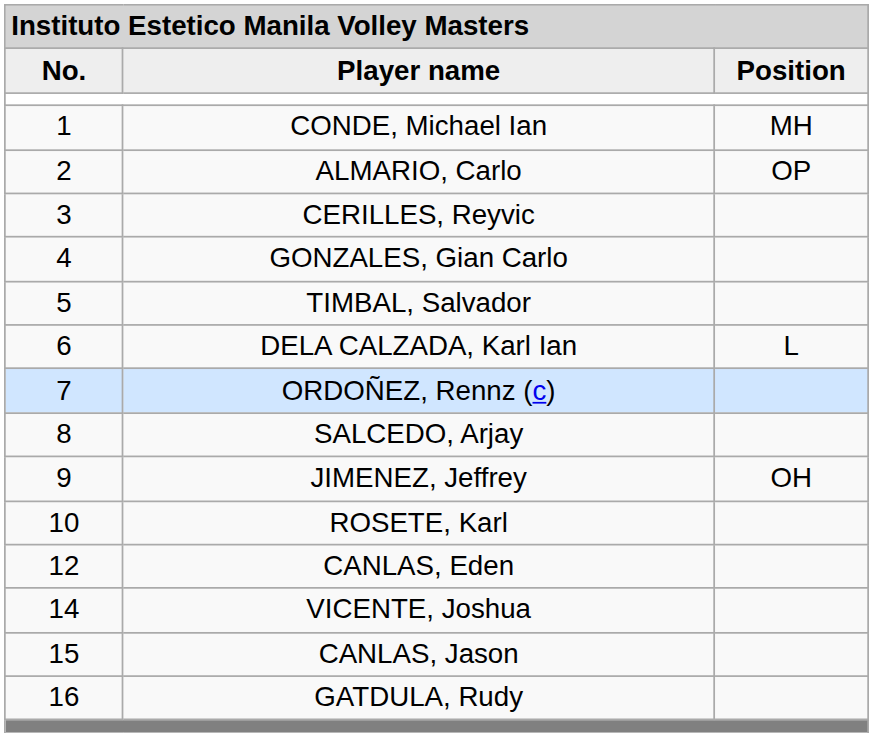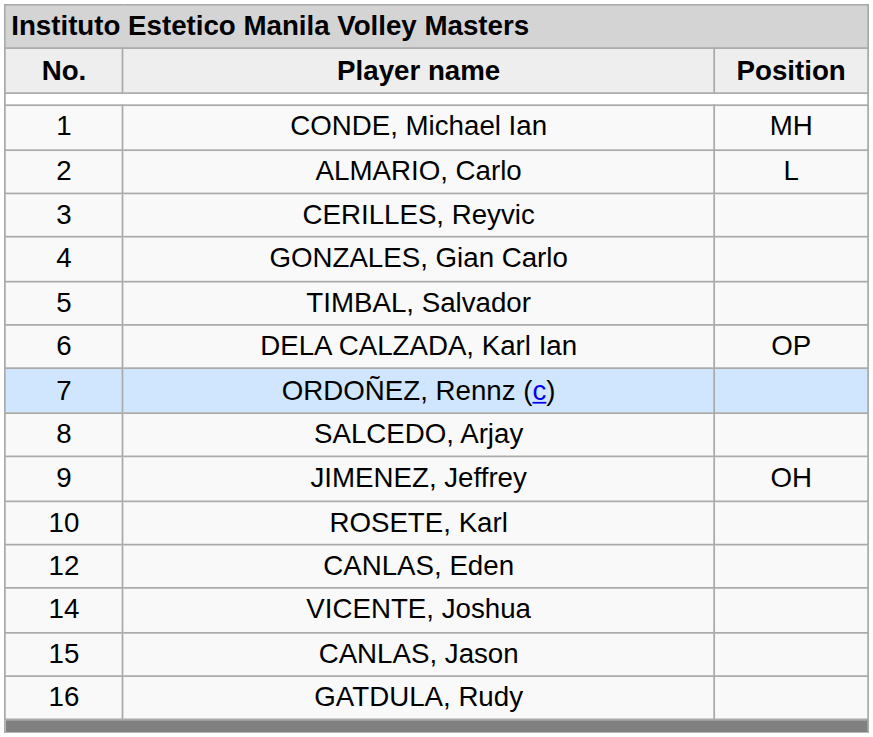(791, 170) OP -> (791, 170) L
(791, 346) L -> (791, 346) OP
